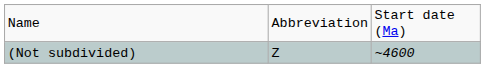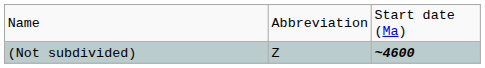(394, 53) normal -> (394, 53) bold
